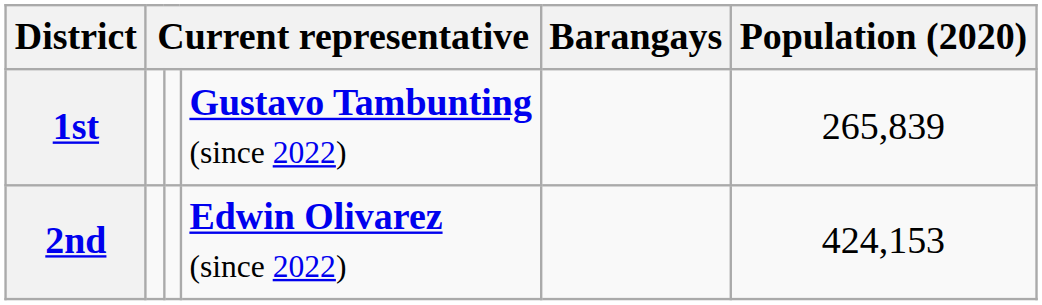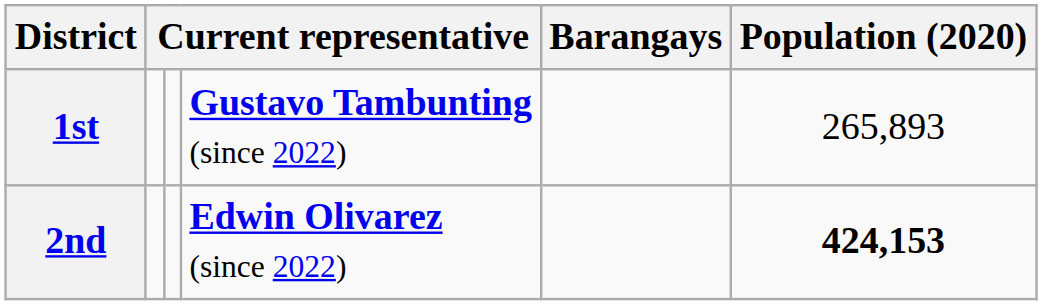(883, 126) 265,839 -> (883, 126) 265,893
(883, 241) normal -> (883, 241) bold
